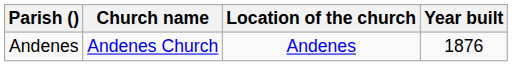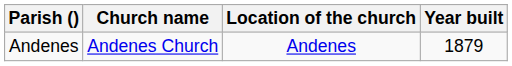(464, 46) 1876 -> (464, 46) 1879
